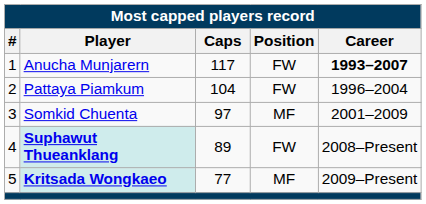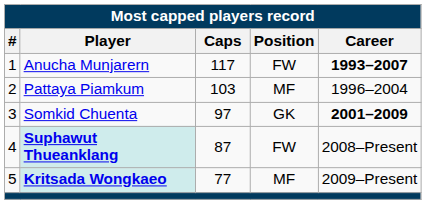(223, 89) 104 -> (223, 89) 103
(284, 89) FW -> (284, 89) MF
(284, 114) MF -> (284, 114) GK
(369, 114) normal -> (369, 114) bold
(223, 147) 89 -> (223, 147) 87
